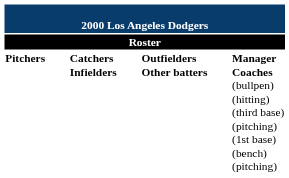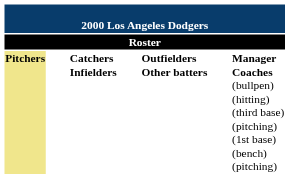(25, 58) no background -> (25, 58) khaki background
